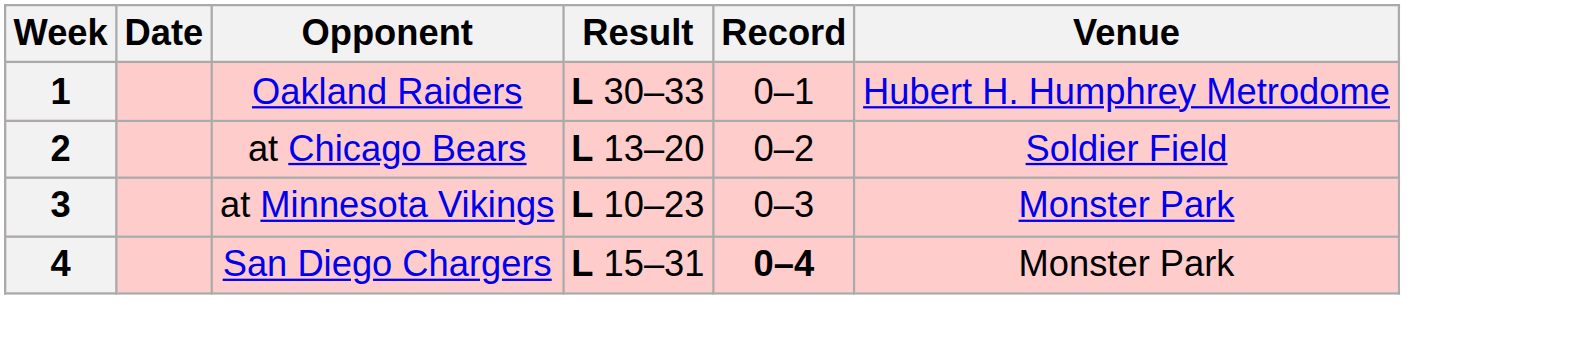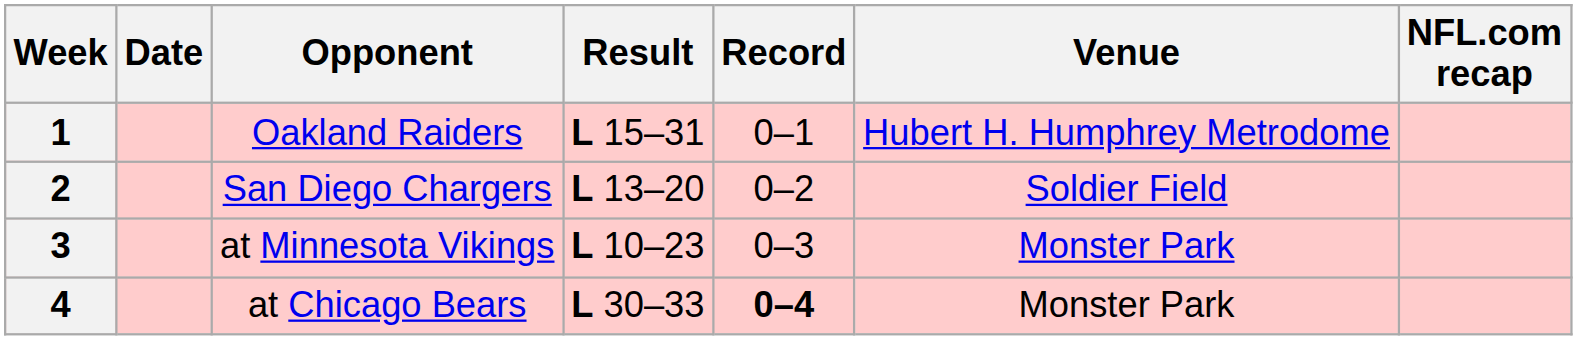+ column: (1484, 53)
(638, 90) L 30–33 -> (638, 131) L 15–31
(387, 148) at Chicago Bears -> (387, 189) San Diego Chargers
(387, 263) San Diego Chargers -> (387, 304) at Chicago Bears
(638, 263) L 15–31 -> (638, 304) L 30–33
